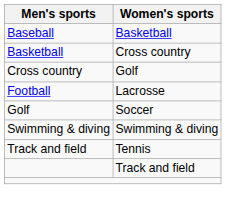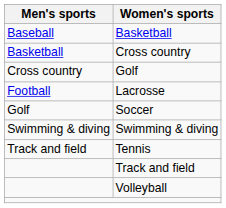+ row: (141, 187)
